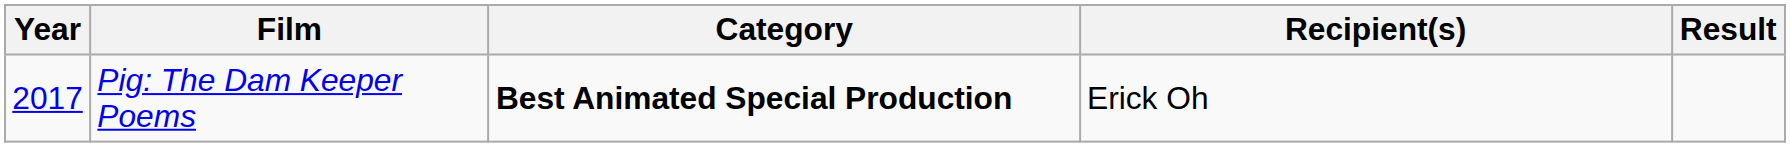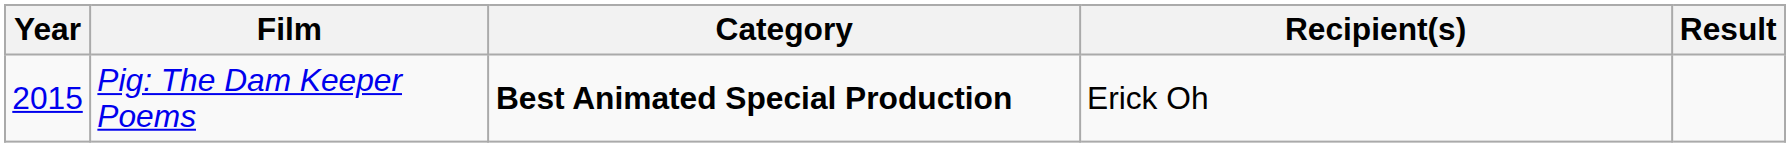(48, 97) 2017 -> (48, 97) 2015
